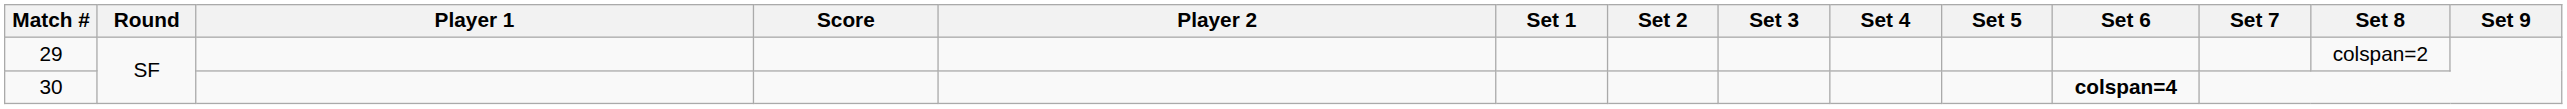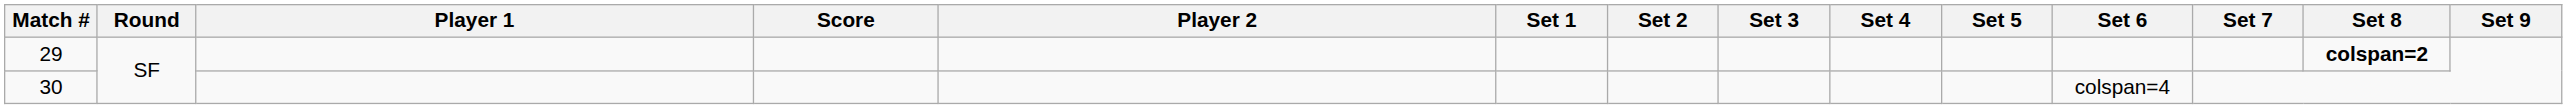(2380, 53) normal -> (2377, 53) bold
(2126, 86) bold -> (2122, 86) normal
